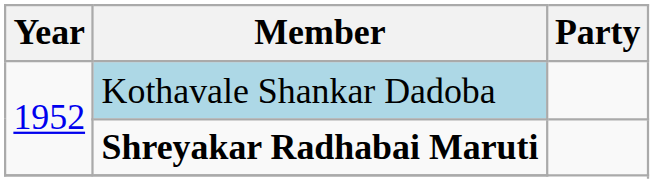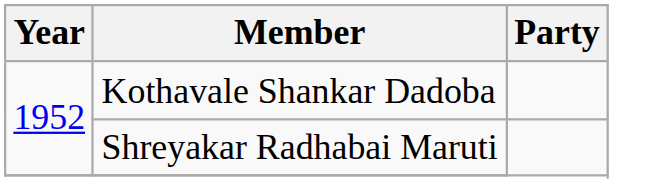(299, 89) lightblue background -> (299, 89) no background
(320, 146) bold -> (300, 146) normal
